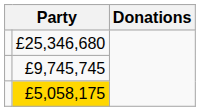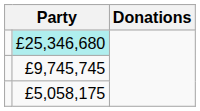(61, 43) no background -> (61, 43) paleturquoise background
(65, 94) gold background -> (65, 94) no background
